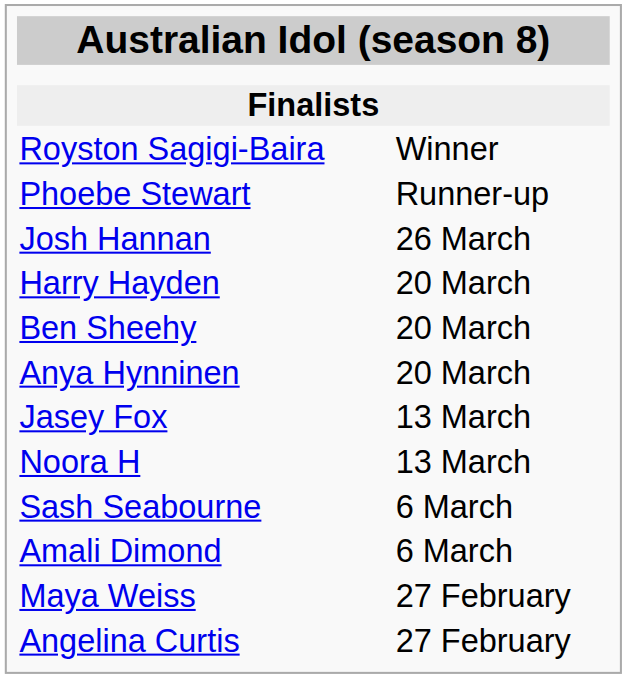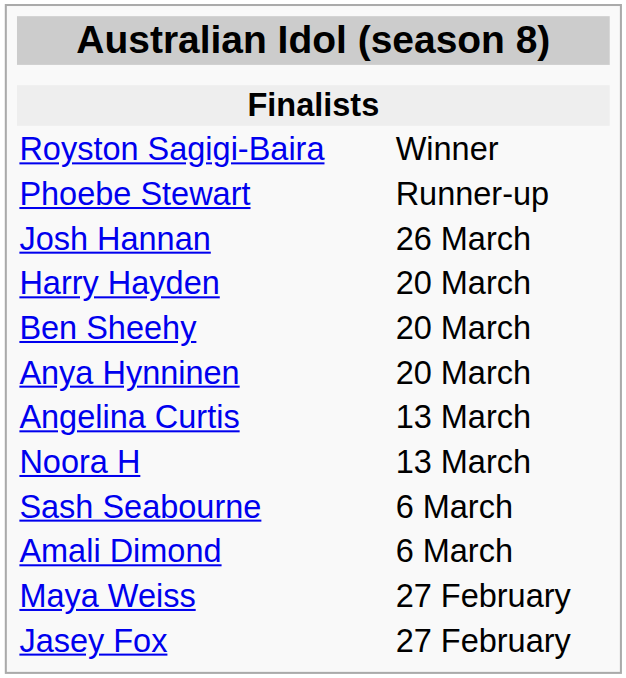(93, 417) Jasey Fox -> (130, 417) Angelina Curtis
(130, 641) Angelina Curtis -> (93, 641) Jasey Fox
